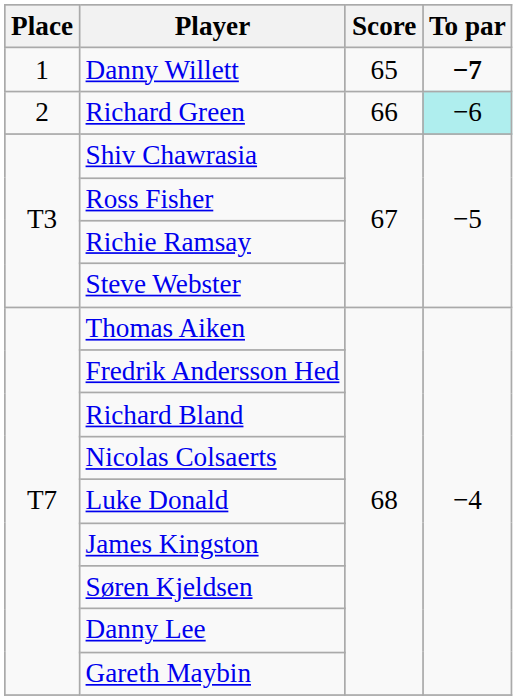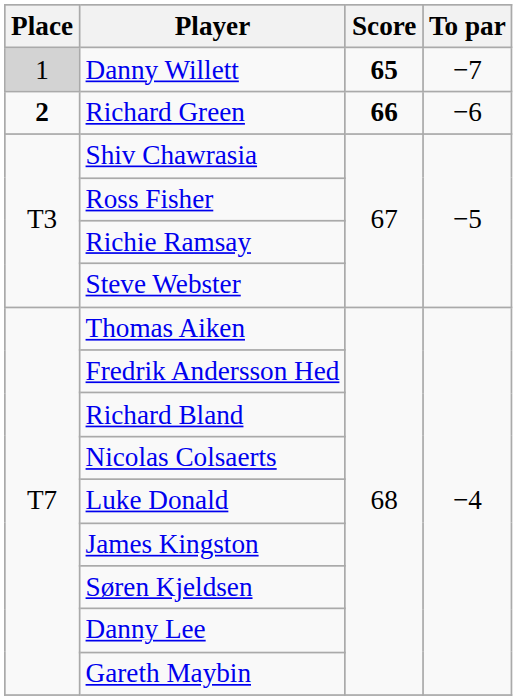(42, 69) no background -> (42, 69) lightgrey background
(384, 69) normal -> (384, 69) bold
(467, 69) bold -> (467, 69) normal
(42, 112) normal -> (42, 112) bold
(384, 112) normal -> (384, 112) bold
(467, 112) paleturquoise background -> (467, 112) no background
